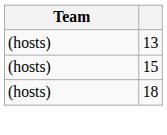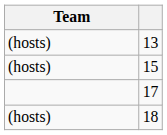+ row: (151, 92)
